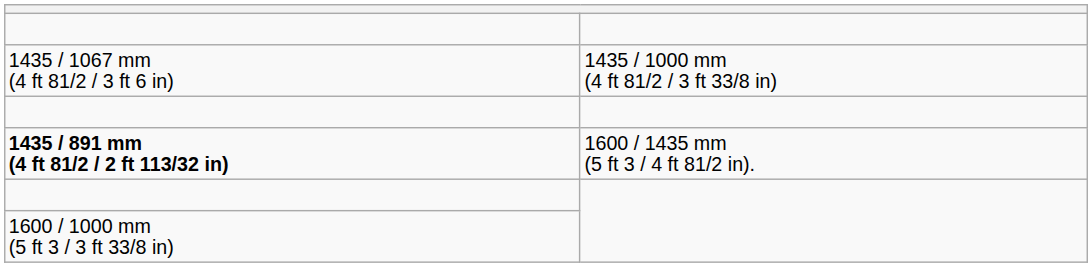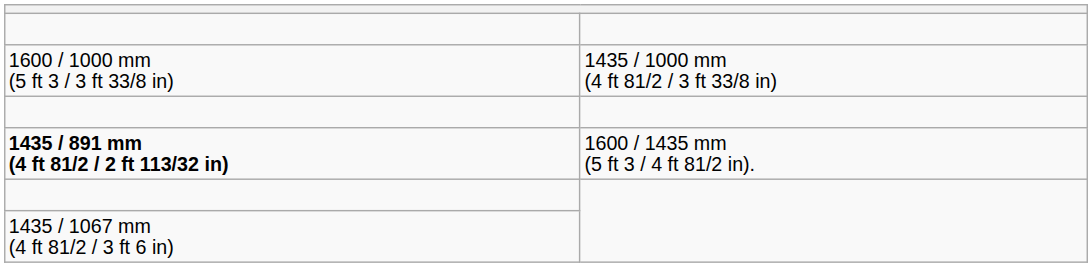(91, 71) 1435 / 1067 mm (4 ft 81/2 / 3 ft 6 in) -> (91, 71) 1600 / 1000 mm (5 ft 3 / 3 ft 33/8 in)
(91, 236) 1600 / 1000 mm (5 ft 3 / 3 ft 33/8 in) -> (91, 236) 1435 / 1067 mm (4 ft 81/2 / 3 ft 6 in)
